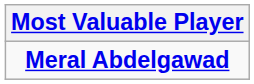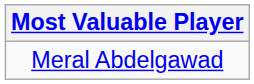(127, 60) bold -> (127, 60) normal
